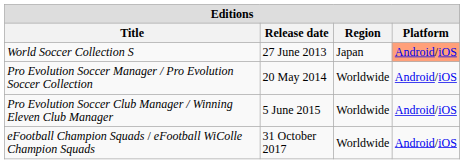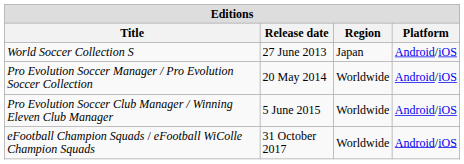(426, 52) lightsalmon background -> (426, 52) no background
